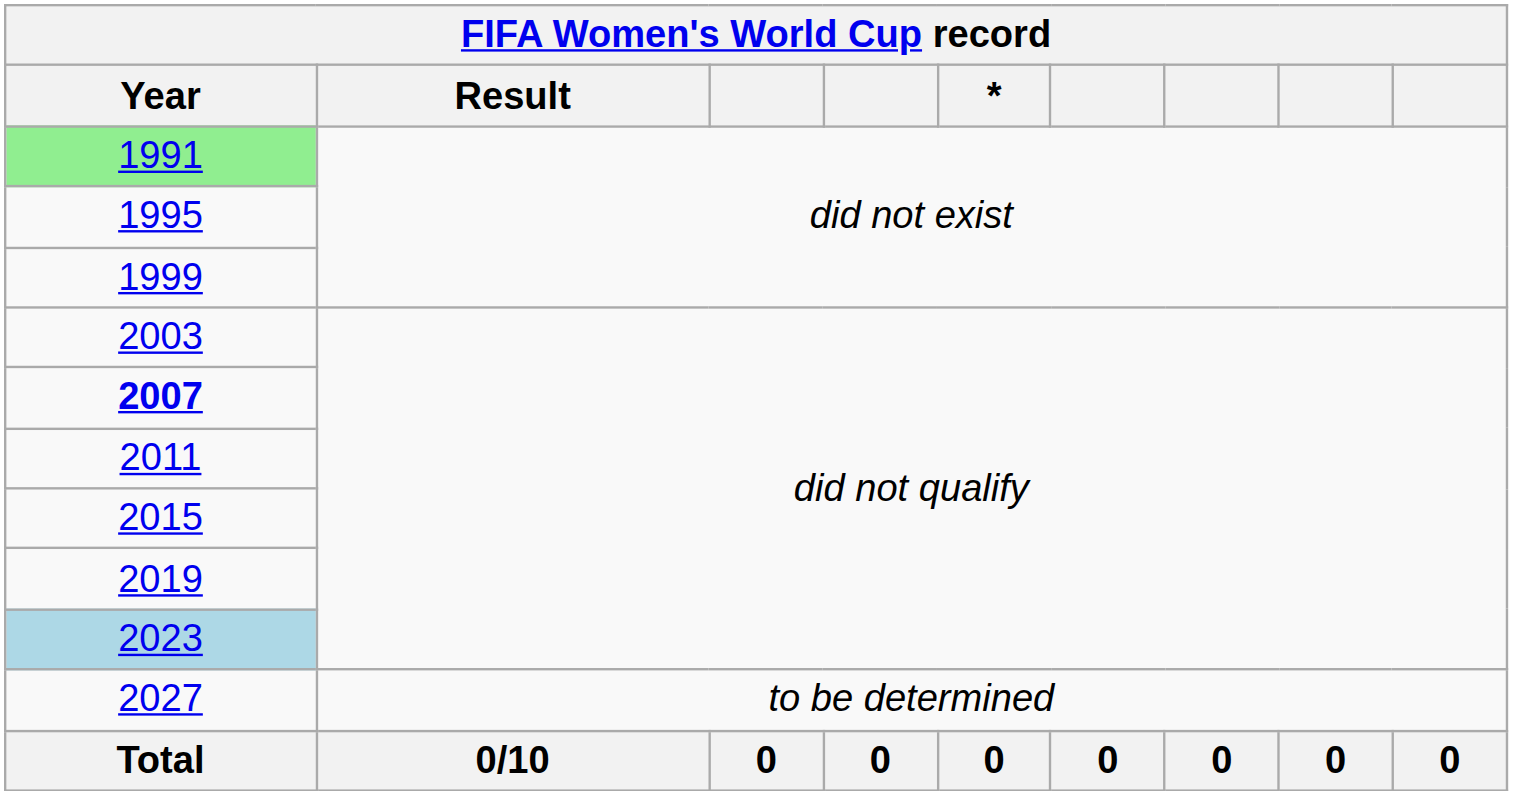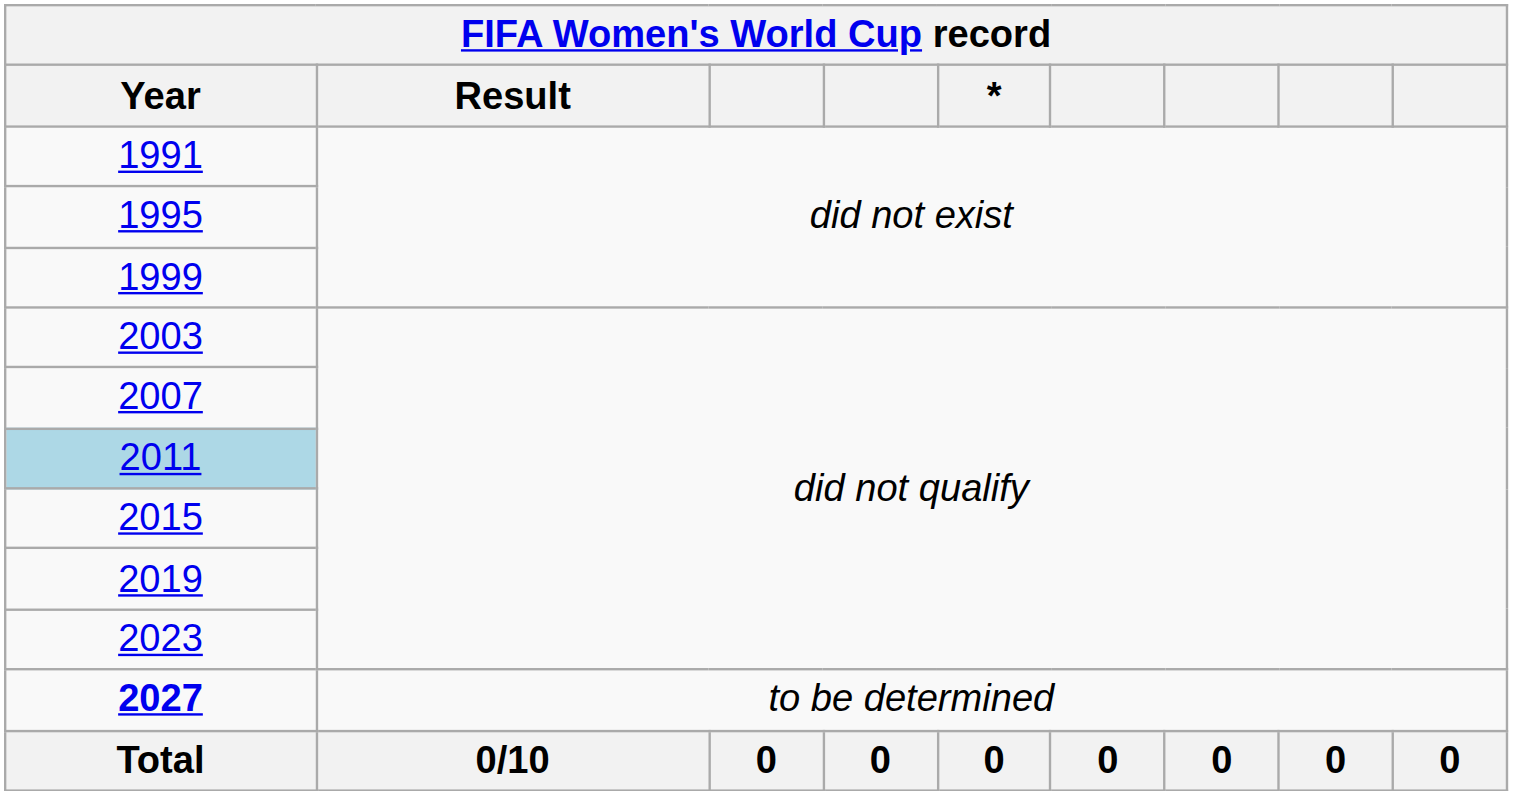(160, 155) lightgreen background -> (160, 155) no background
(160, 397) bold -> (160, 397) normal
(160, 457) no background -> (160, 457) lightblue background
(160, 638) lightblue background -> (160, 638) no background
(160, 699) normal -> (160, 699) bold
